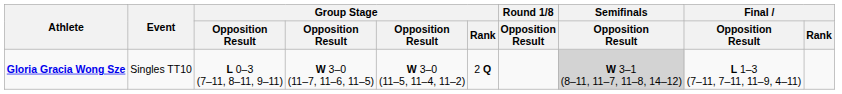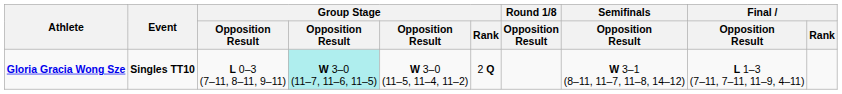(161, 70) normal -> (163, 70) bold
(331, 75) no background -> (334, 75) paleturquoise background
(621, 75) lightgrey background -> (624, 75) no background
